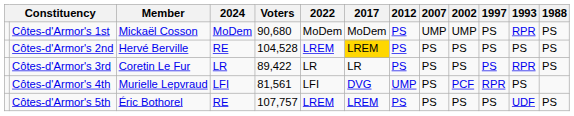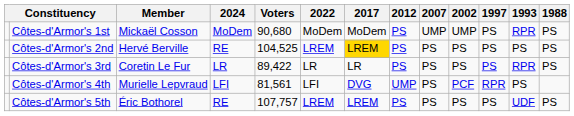(277, 48) 104,528 -> (277, 48) 104,525
